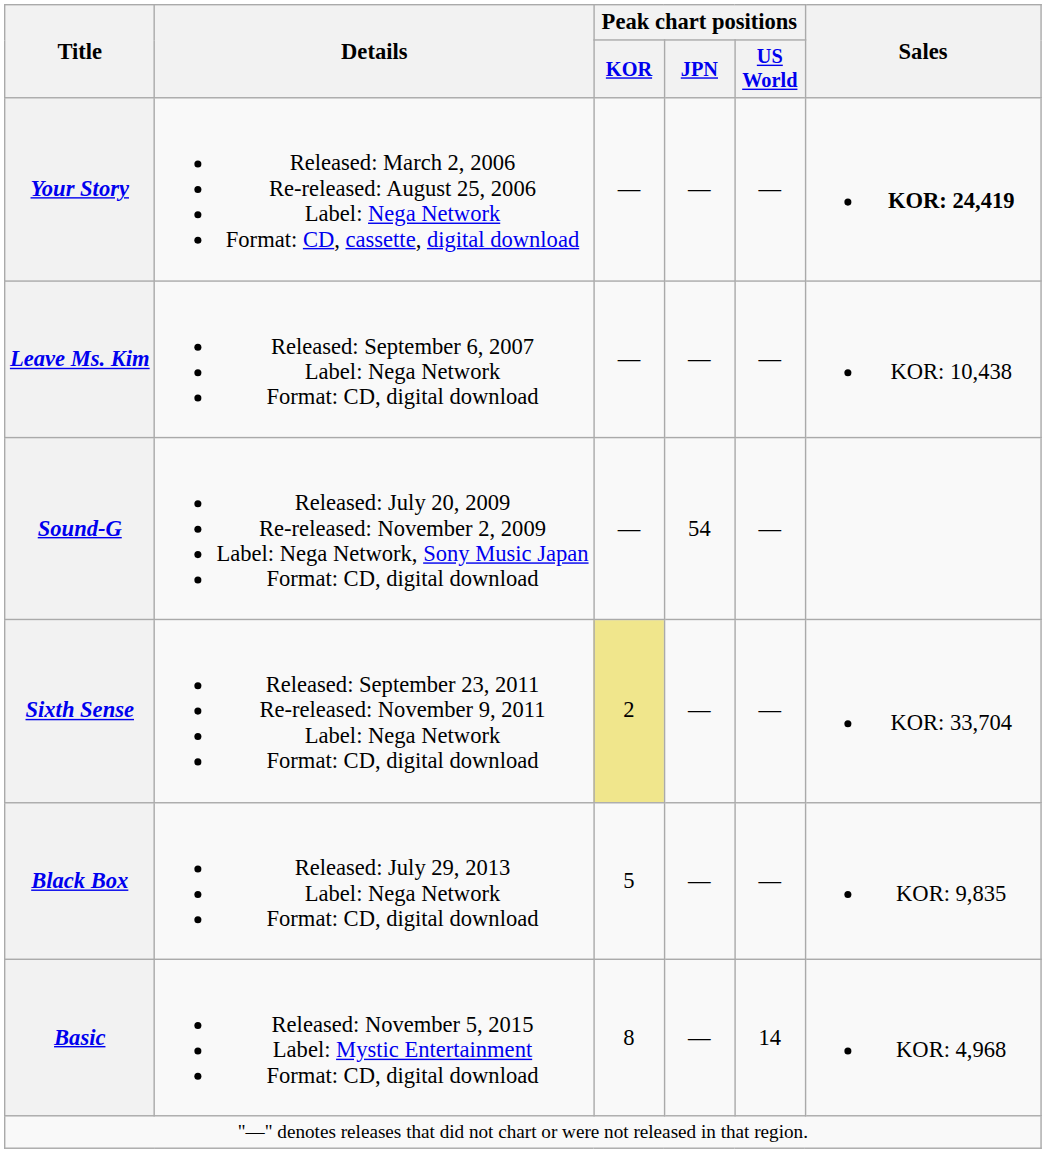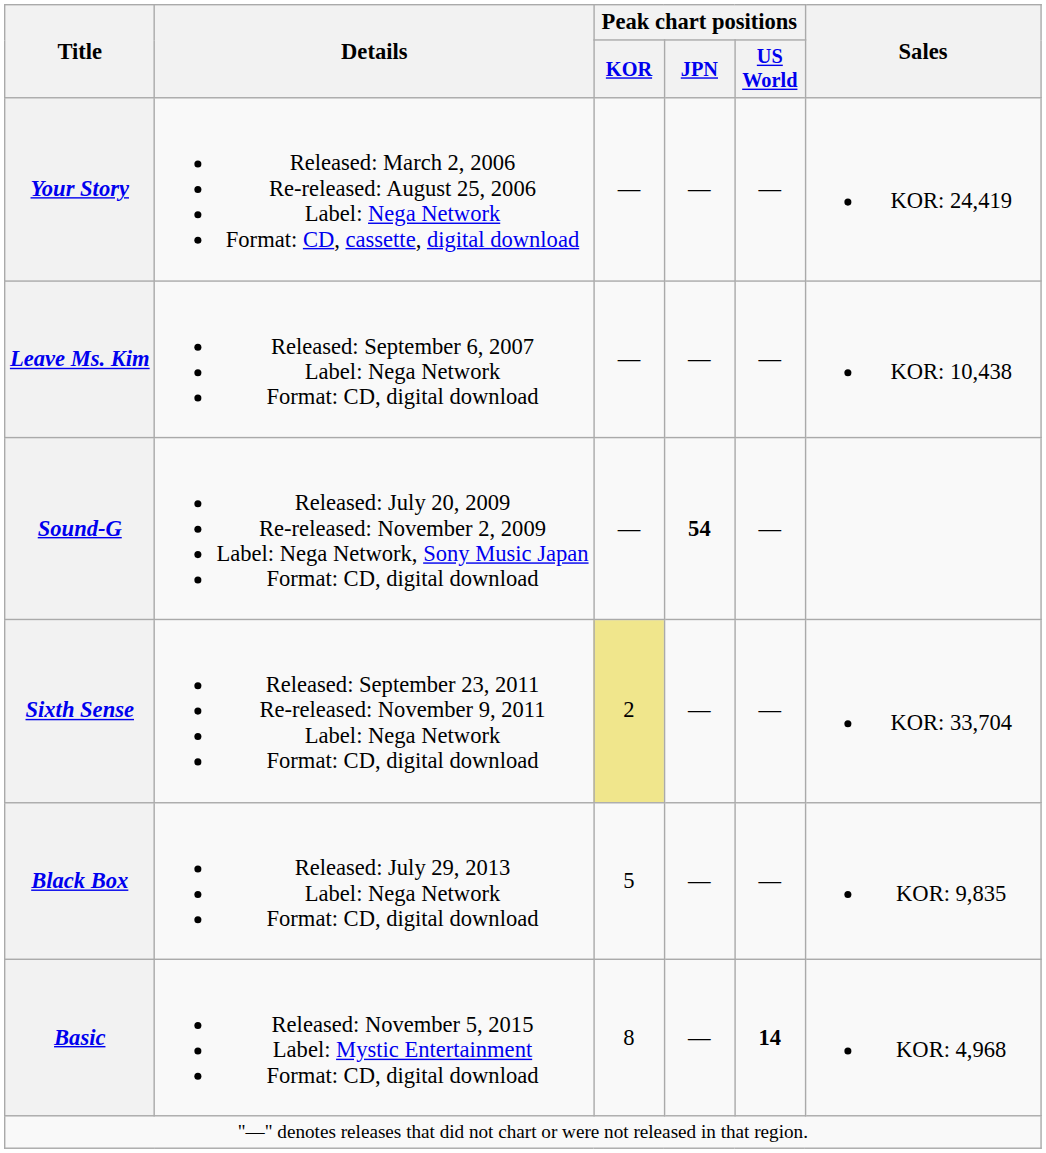(923, 202) bold -> (923, 202) normal
(699, 528) normal -> (699, 528) bold
(770, 1037) normal -> (770, 1037) bold
